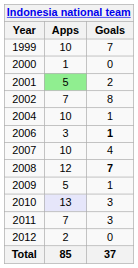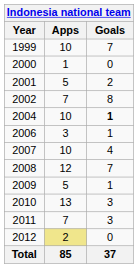(65, 82) lightgreen background -> (65, 82) no background
(110, 116) normal -> (110, 116) bold
(110, 133) bold -> (110, 133) normal
(110, 168) bold -> (110, 168) normal
(65, 202) lavender background -> (65, 202) no background
(65, 237) no background -> (65, 237) khaki background
